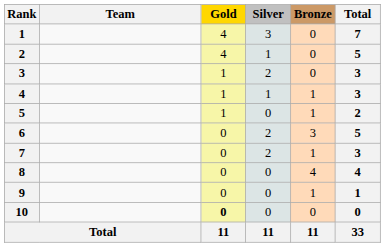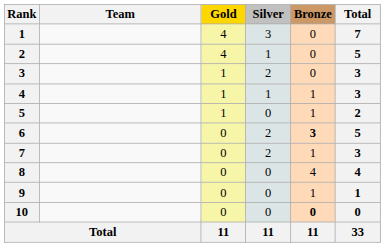(313, 133) normal -> (313, 133) bold
(223, 212) bold -> (223, 212) normal
(313, 212) normal -> (313, 212) bold
